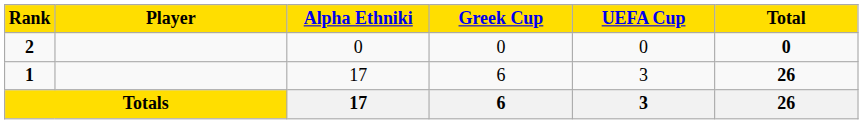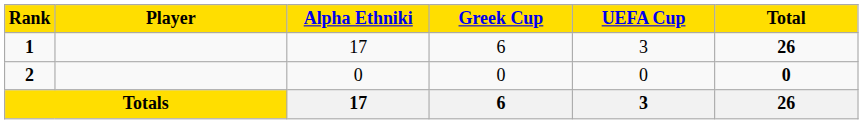rows swapped: (30, 75) <-> (30, 47)
